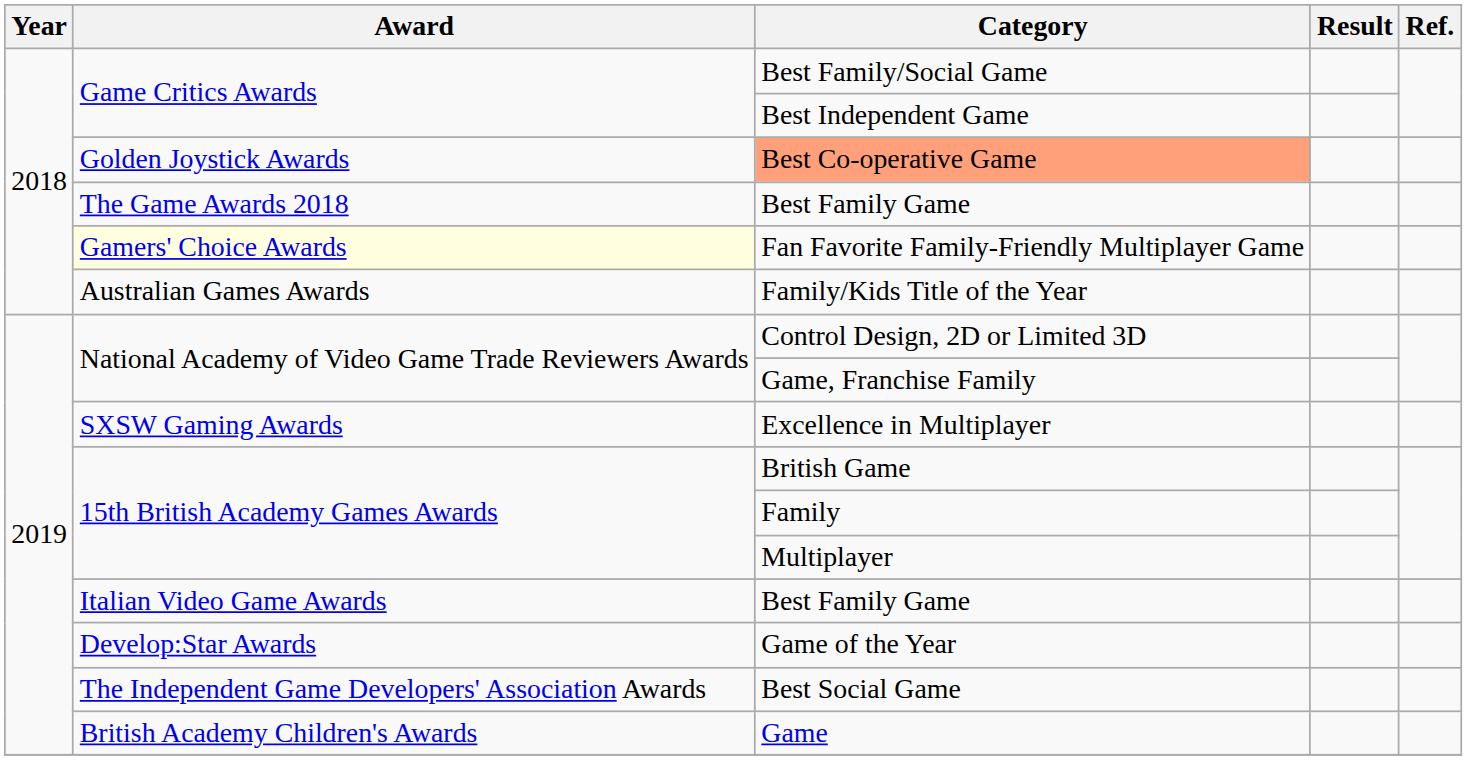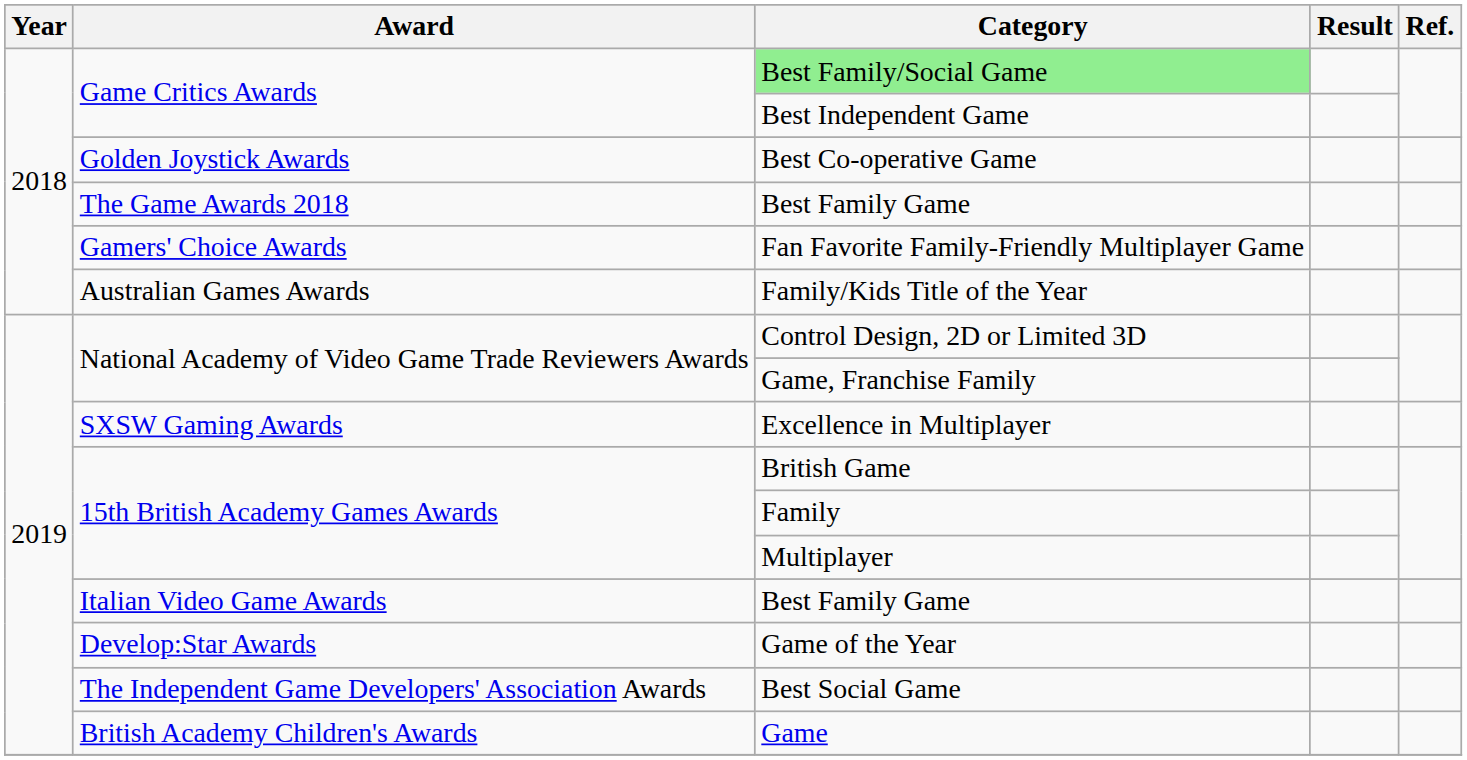(904, 70) no background -> (904, 70) lightgreen background
(899, 159) lightsalmon background -> (899, 159) no background
(213, 247) lightyellow background -> (213, 247) no background
